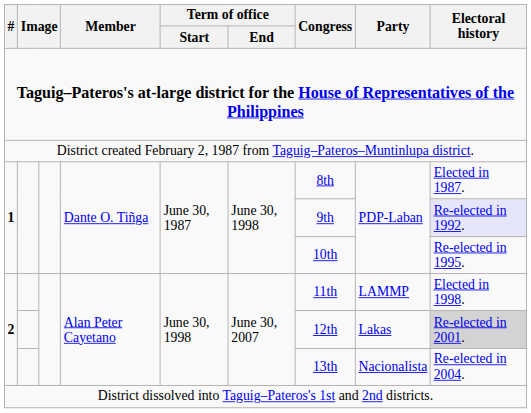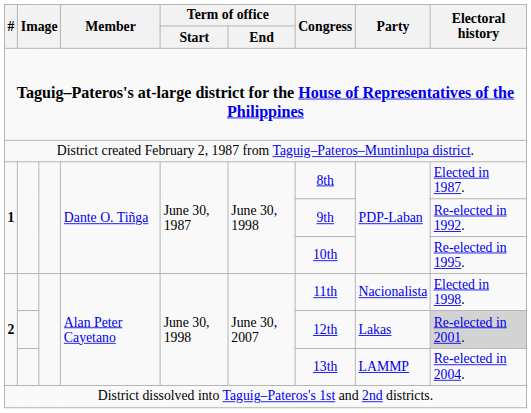(470, 217) lavender background -> (470, 217) no background
(384, 292) LAMMP -> (393, 292) Nacionalista
(393, 366) Nacionalista -> (384, 366) LAMMP
